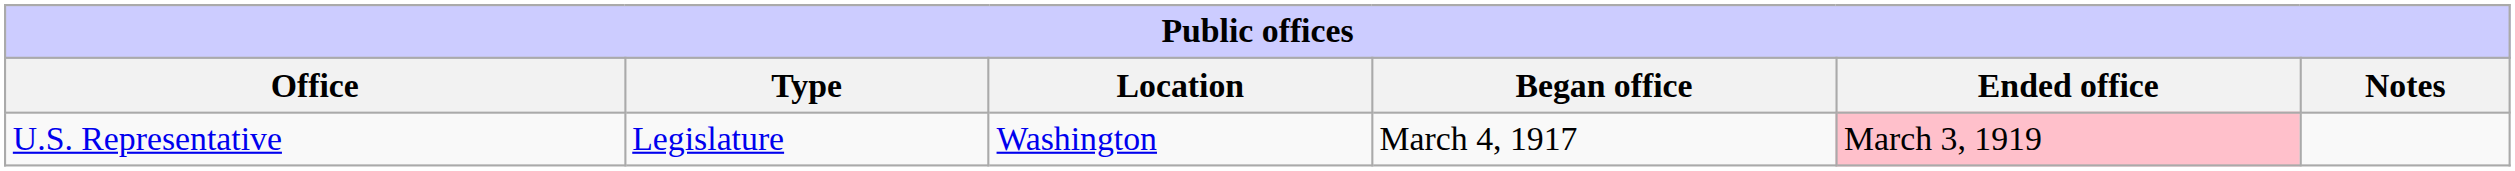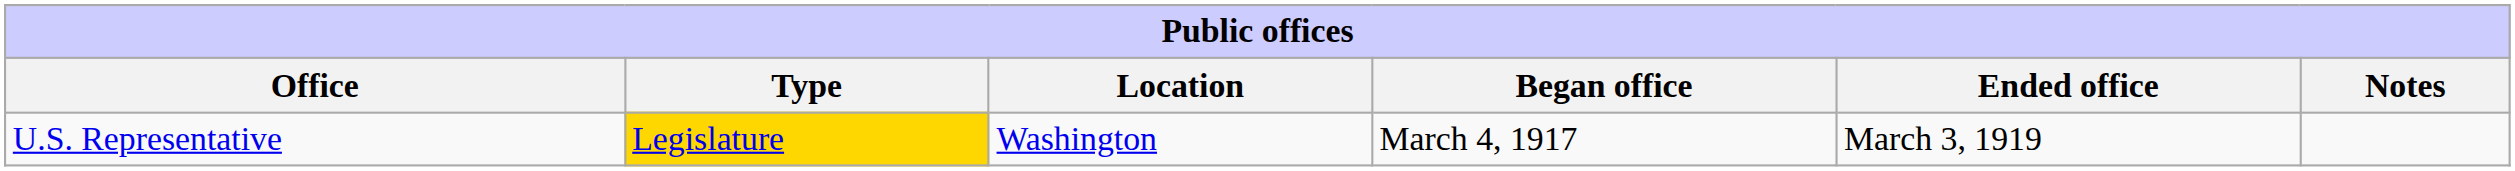(708, 138) no background -> (708, 138) gold background
(1943, 138) pink background -> (1943, 138) no background
